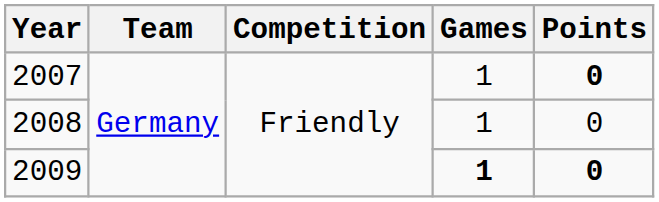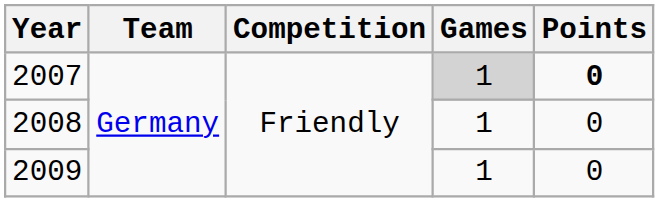(484, 77) no background -> (484, 77) lightgrey background
(484, 172) bold -> (484, 172) normal
(594, 172) bold -> (594, 172) normal
